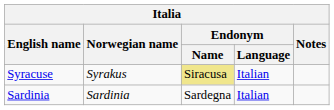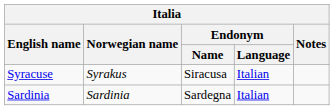(205, 74) khaki background -> (205, 74) no background
